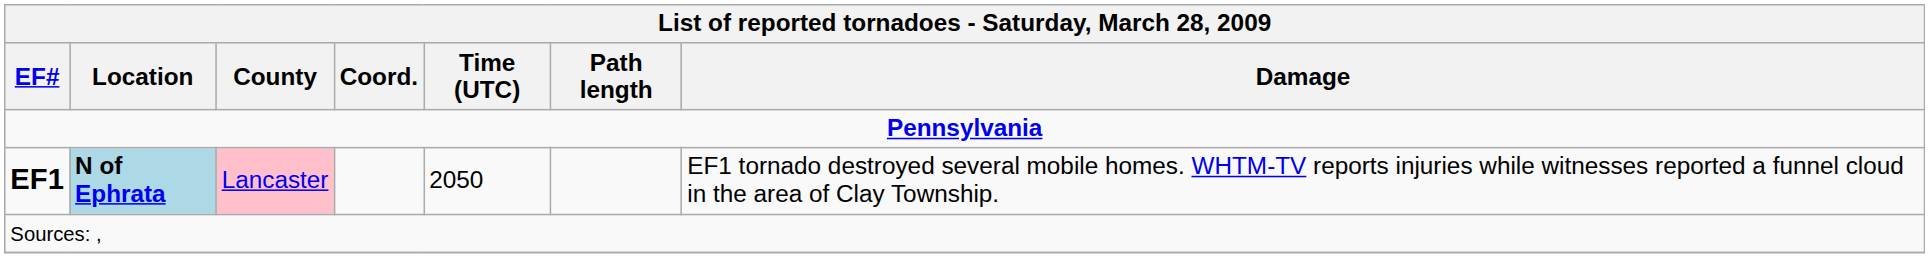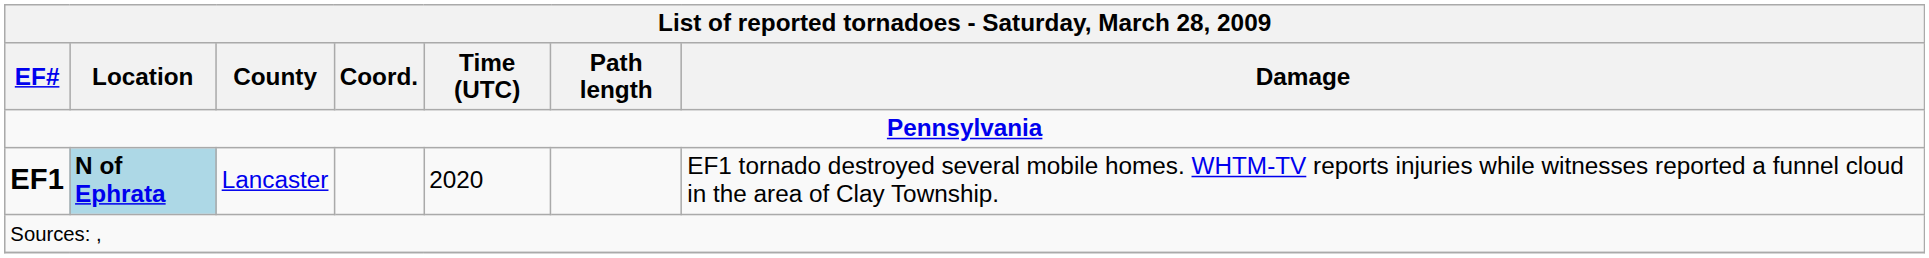(275, 180) pink background -> (275, 180) no background
(456, 180) 2050 -> (456, 180) 2020
